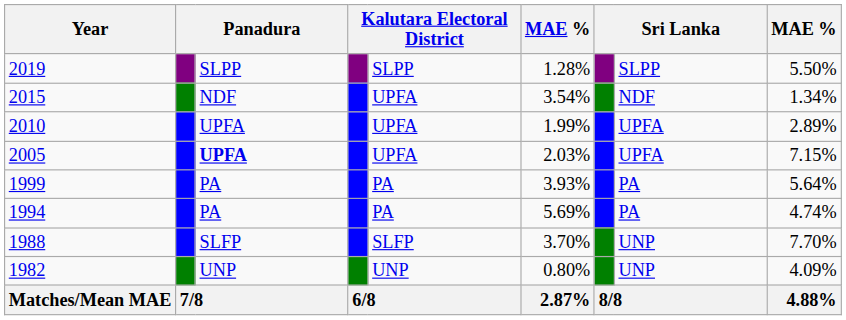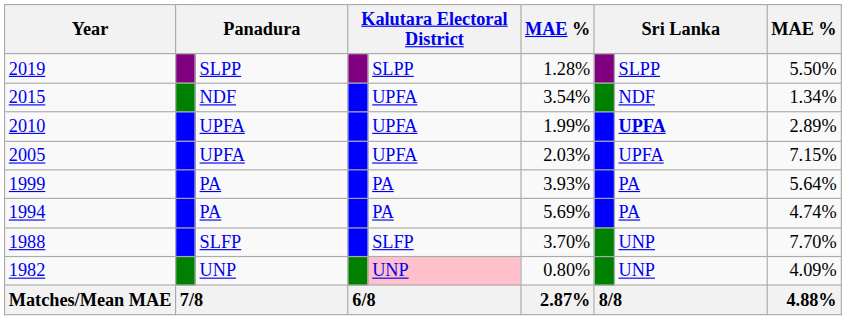(641, 126) normal -> (642, 126) bold
(223, 155) bold -> (222, 155) normal
(390, 270) no background -> (390, 270) pink background
